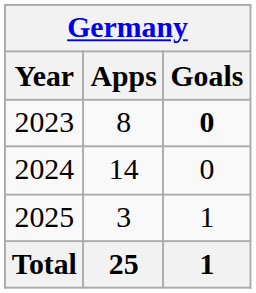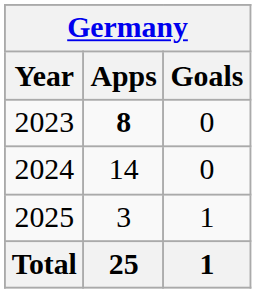(124, 122) normal -> (124, 122) bold
(207, 122) bold -> (207, 122) normal
